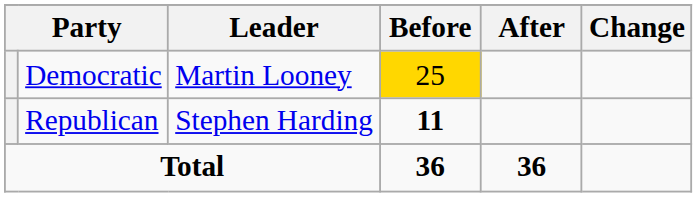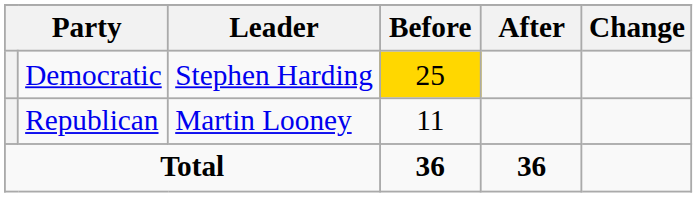(263, 74) Martin Looney -> (274, 74) Stephen Harding
(274, 120) Stephen Harding -> (263, 120) Martin Looney
(430, 120) bold -> (430, 120) normal
